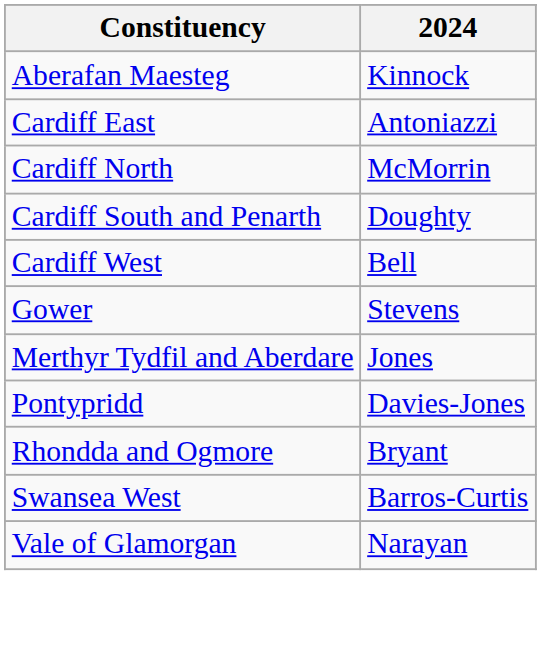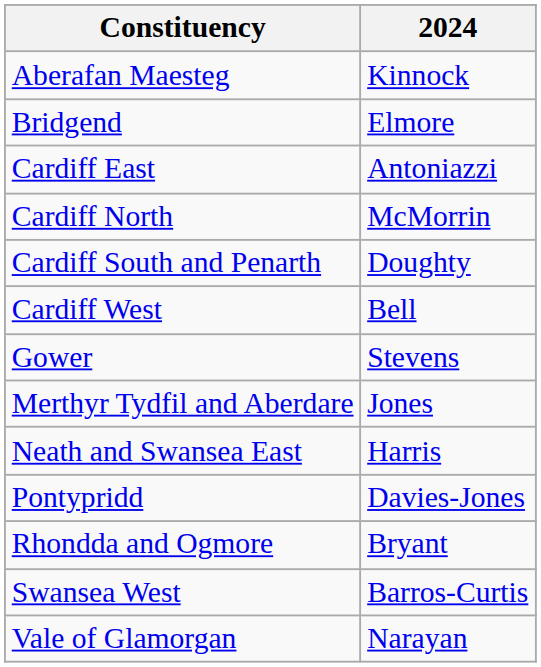+ row: (67, 121)
+ row: (157, 450)
